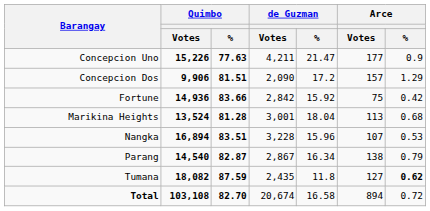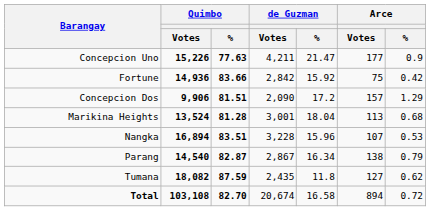rows swapped: (119, 78) <-> (139, 98)
(412, 177) bold -> (412, 177) normal
